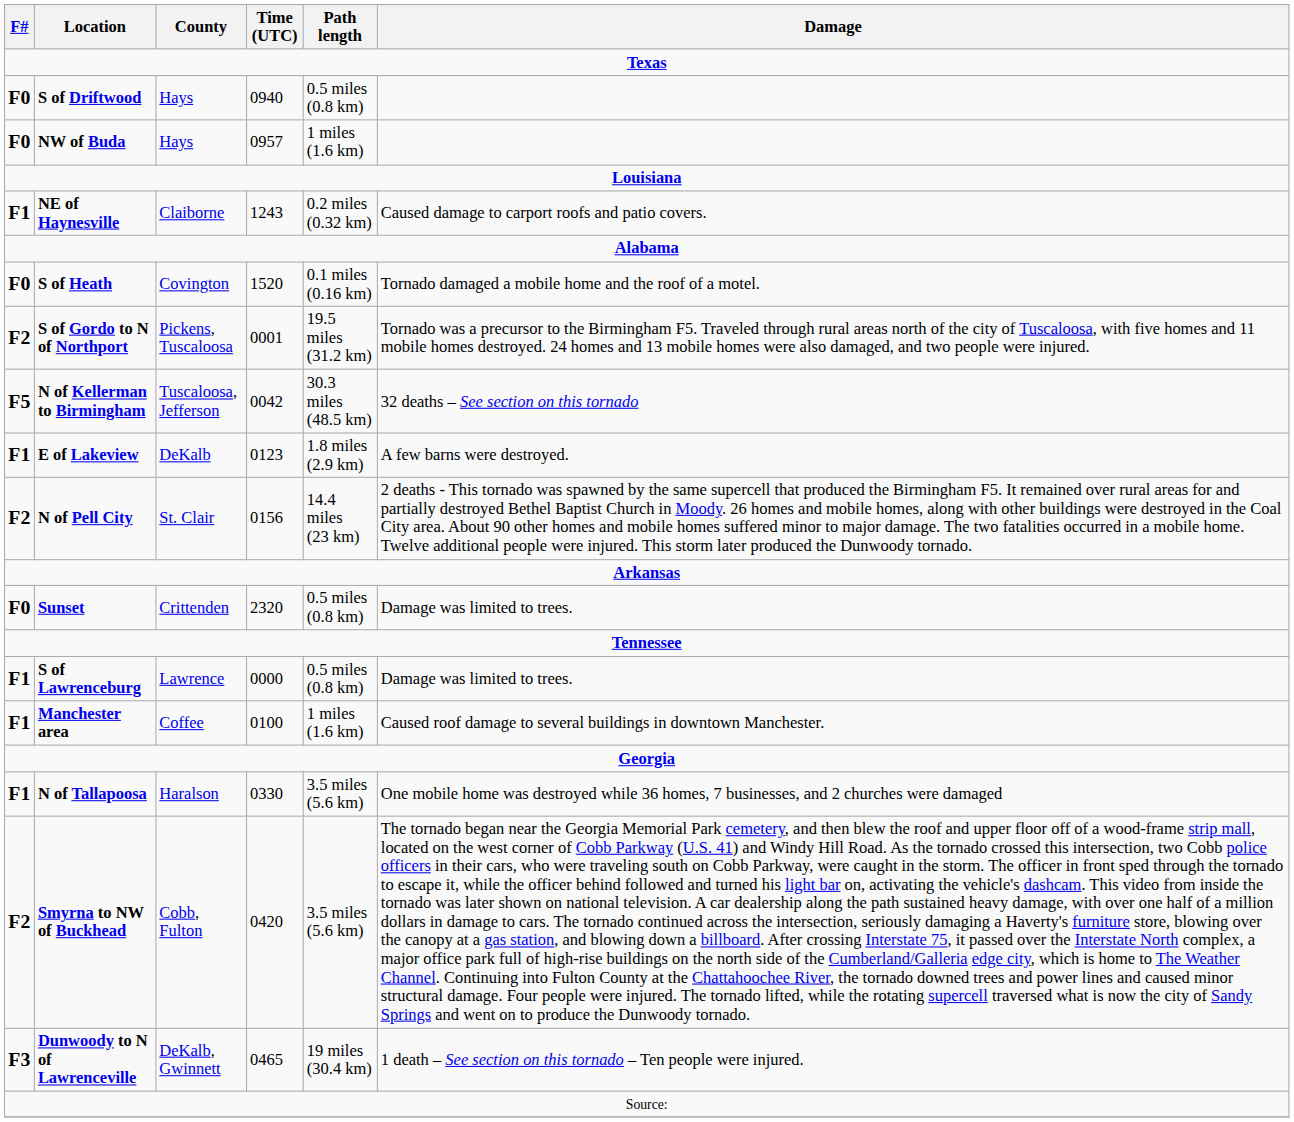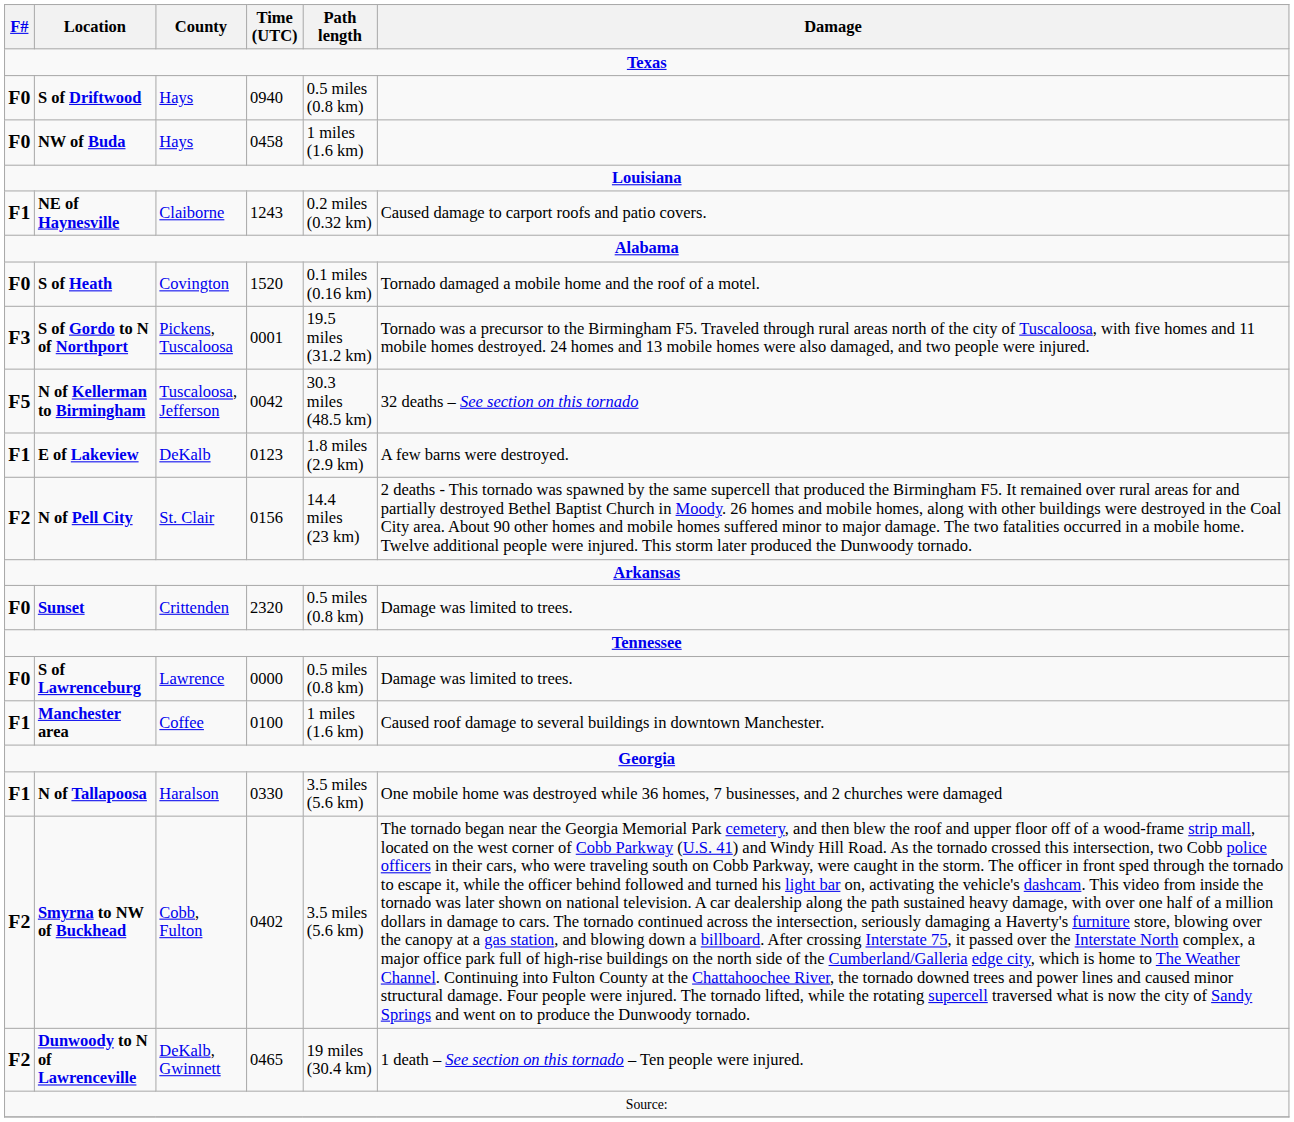(267, 142) 0957 -> (267, 142) 0458
(19, 337) F2 -> (19, 337) F3
(19, 678) F1 -> (19, 678) F0
(267, 922) 0420 -> (267, 922) 0402
(19, 1059) F3 -> (19, 1059) F2
